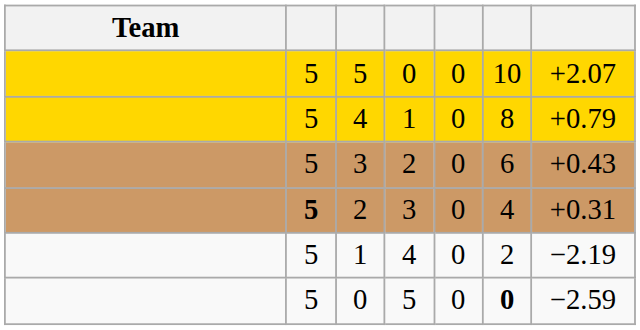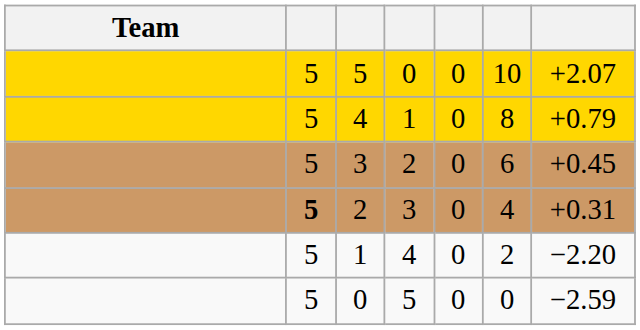(583, 164) +0.43 -> (583, 164) +0.45
(583, 254) −2.19 -> (583, 254) −2.20
(507, 300) bold -> (507, 300) normal
